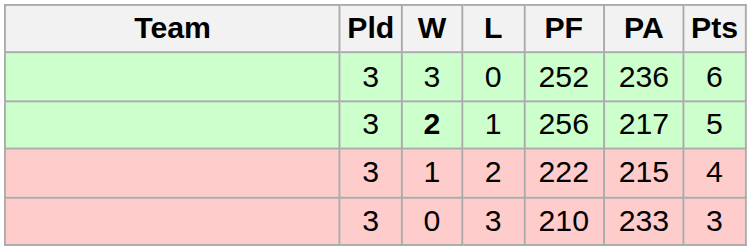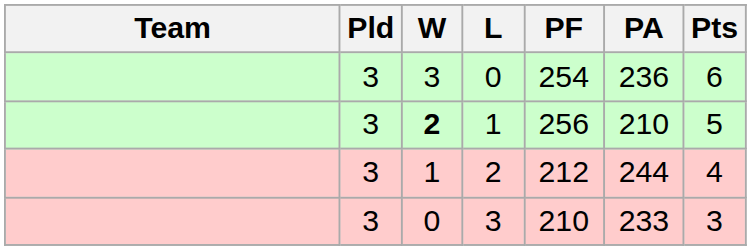(564, 76) 252 -> (564, 76) 254
(644, 124) 217 -> (644, 124) 210
(564, 172) 222 -> (564, 172) 212
(644, 172) 215 -> (644, 172) 244
